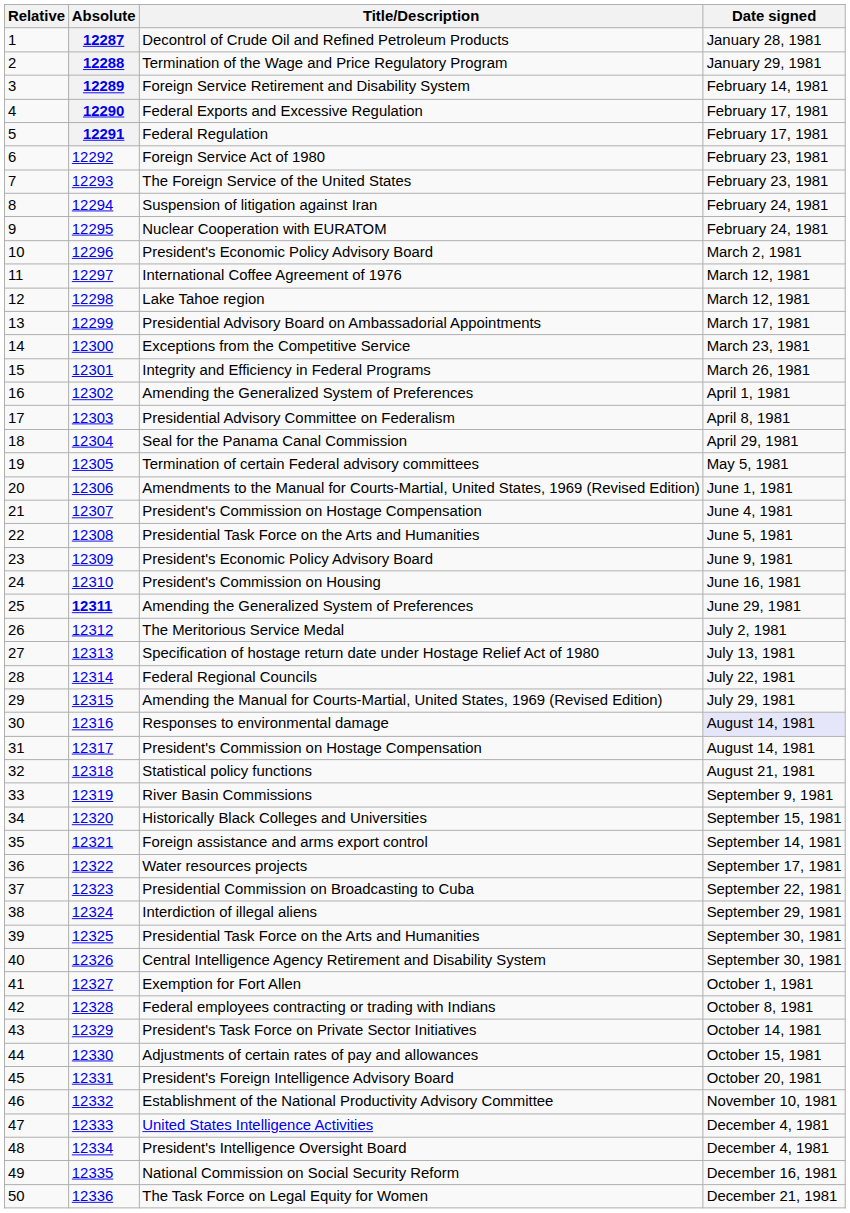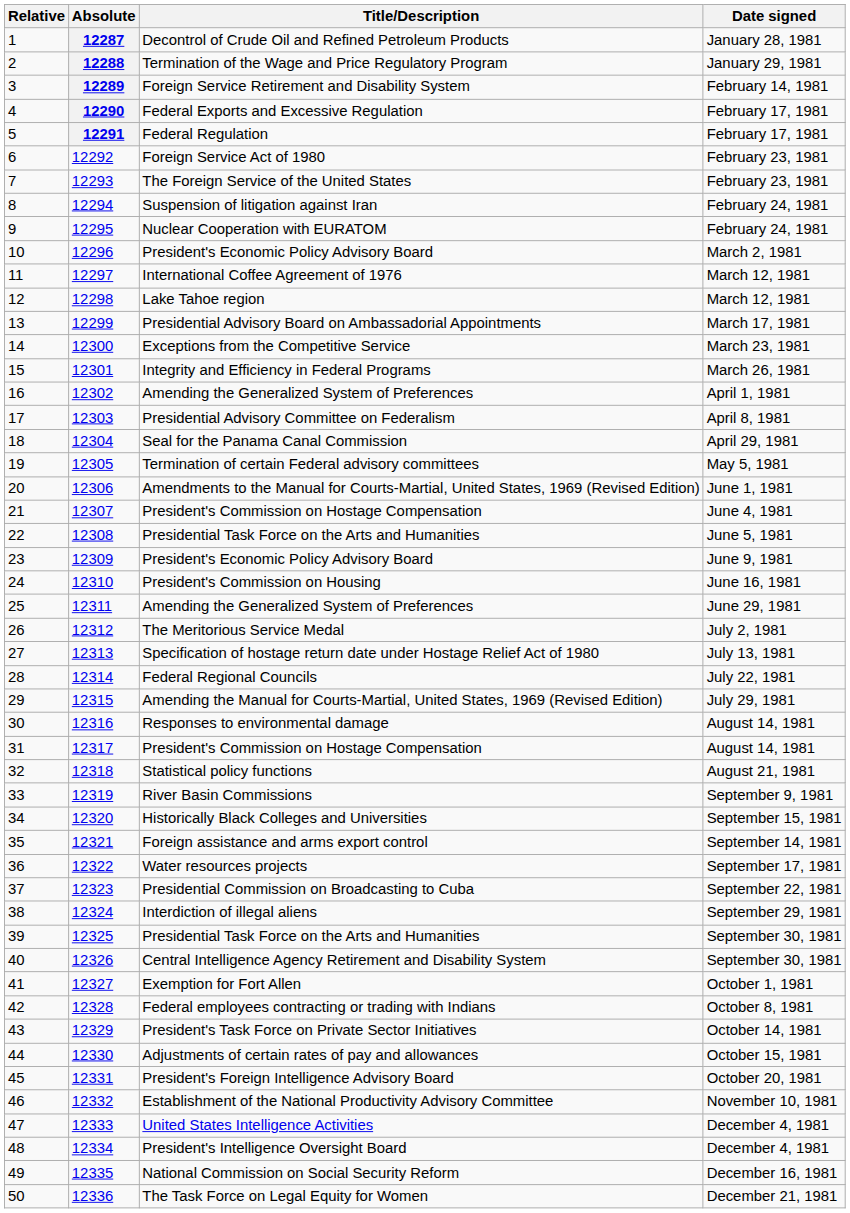(92, 606) bold -> (92, 606) normal
(761, 724) lavender background -> (761, 724) no background
